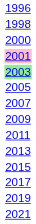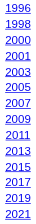(18, 24) lightyellow background -> (18, 24) no background
(18, 56) pink background -> (18, 56) no background
(18, 72) lightgreen background -> (18, 72) no background
